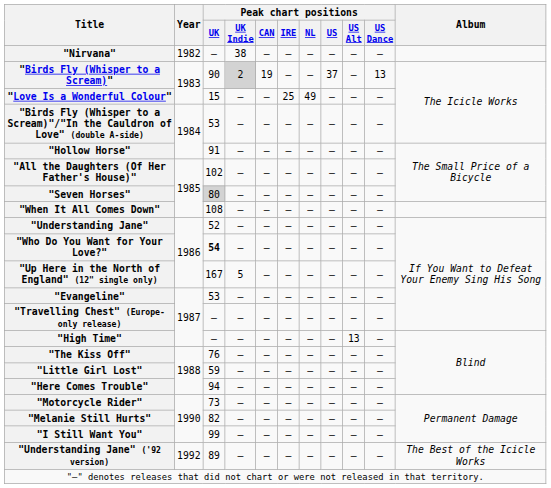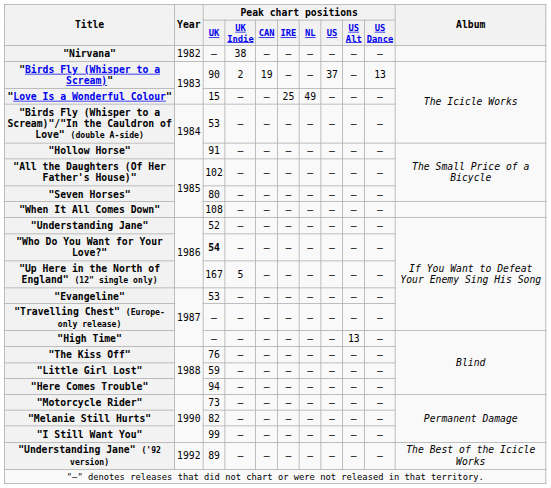(240, 75) lightgrey background -> (240, 75) no background
(214, 194) lightgrey background -> (214, 194) no background
